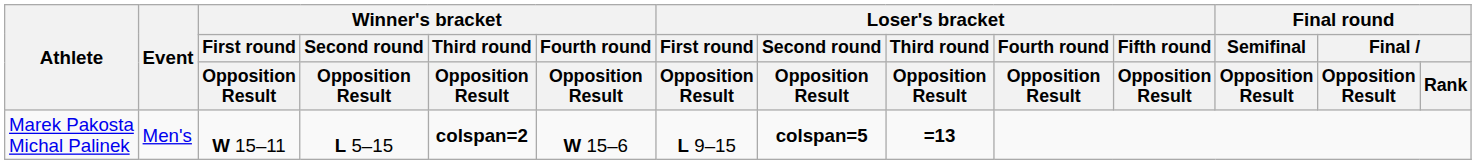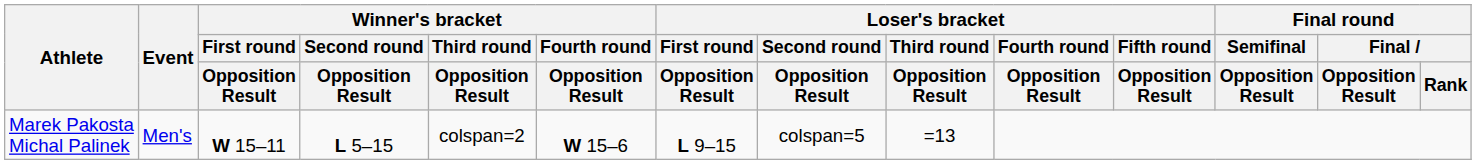(482, 135) bold -> (482, 135) normal
(822, 135) bold -> (822, 135) normal
(940, 135) bold -> (940, 135) normal
